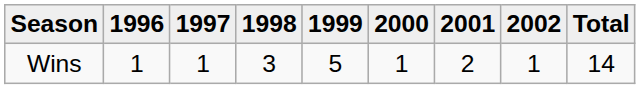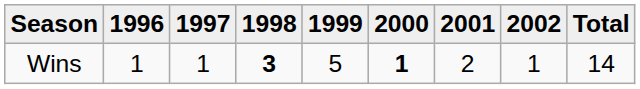(269, 63) normal -> (269, 63) bold
(402, 63) normal -> (402, 63) bold
